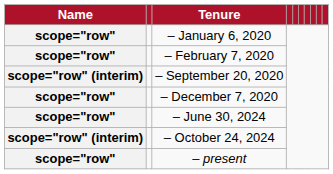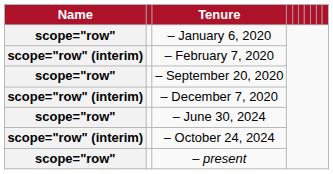(75, 55) scope="row" -> (75, 55) scope="row" (interim)
(75, 76) scope="row" (interim) -> (75, 76) scope="row"
(75, 96) scope="row" -> (75, 96) scope="row" (interim)
